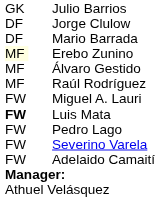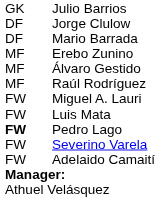(15, 54) lightyellow background -> (15, 54) no background
(16, 114) bold -> (16, 114) normal
(16, 129) normal -> (16, 129) bold
